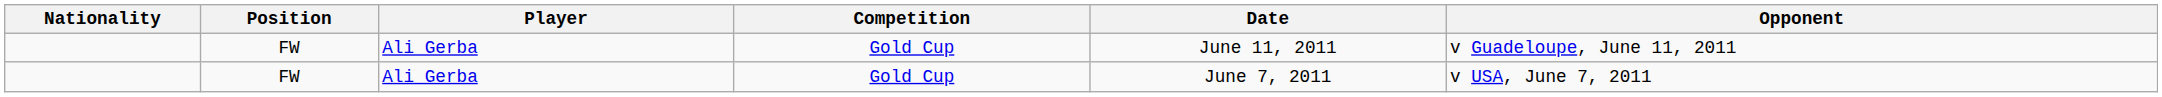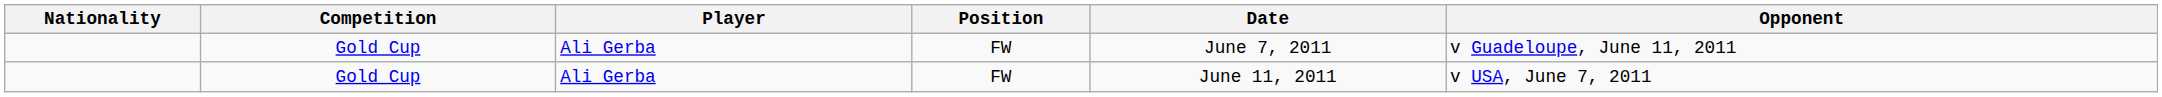columns swapped: (289, 19) <-> (912, 19)
(1268, 48) June 11, 2011 -> (1268, 48) June 7, 2011
(1268, 77) June 7, 2011 -> (1268, 77) June 11, 2011
